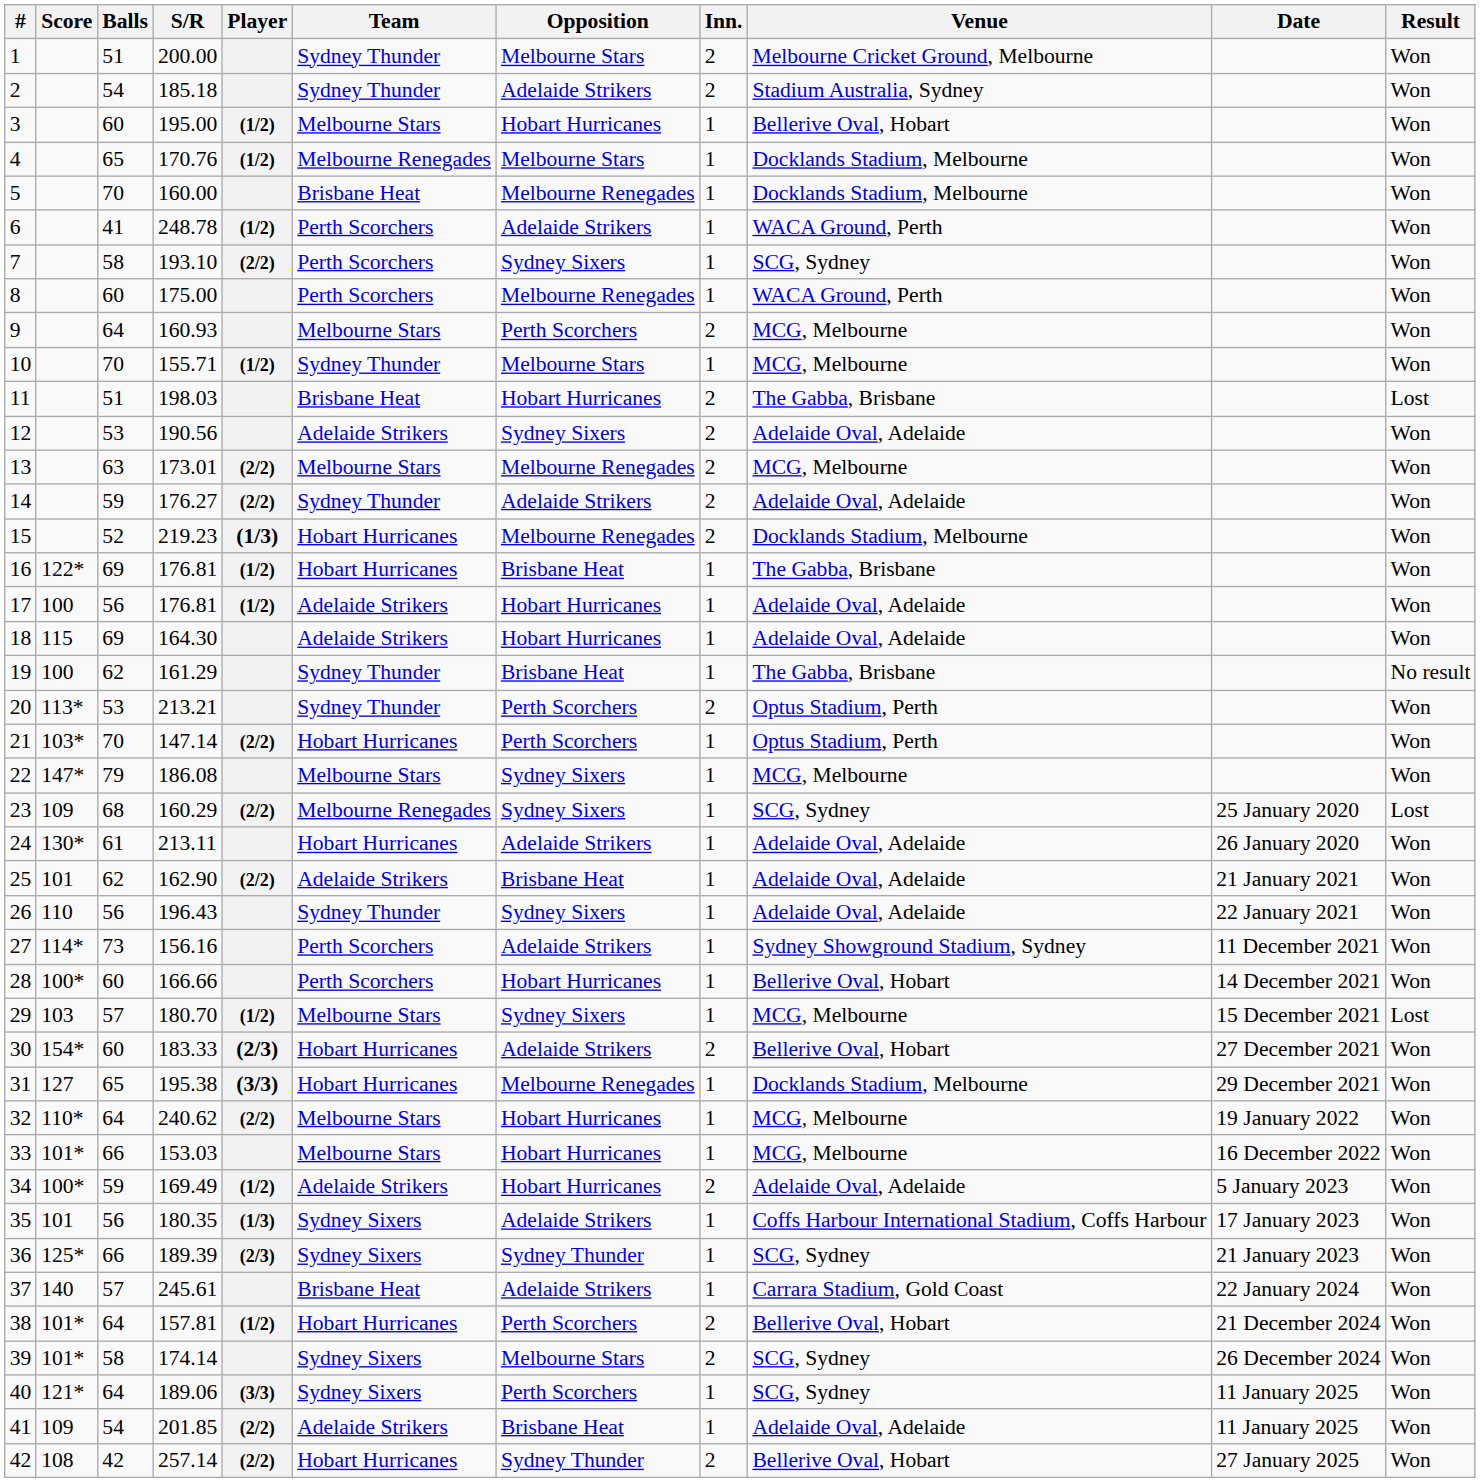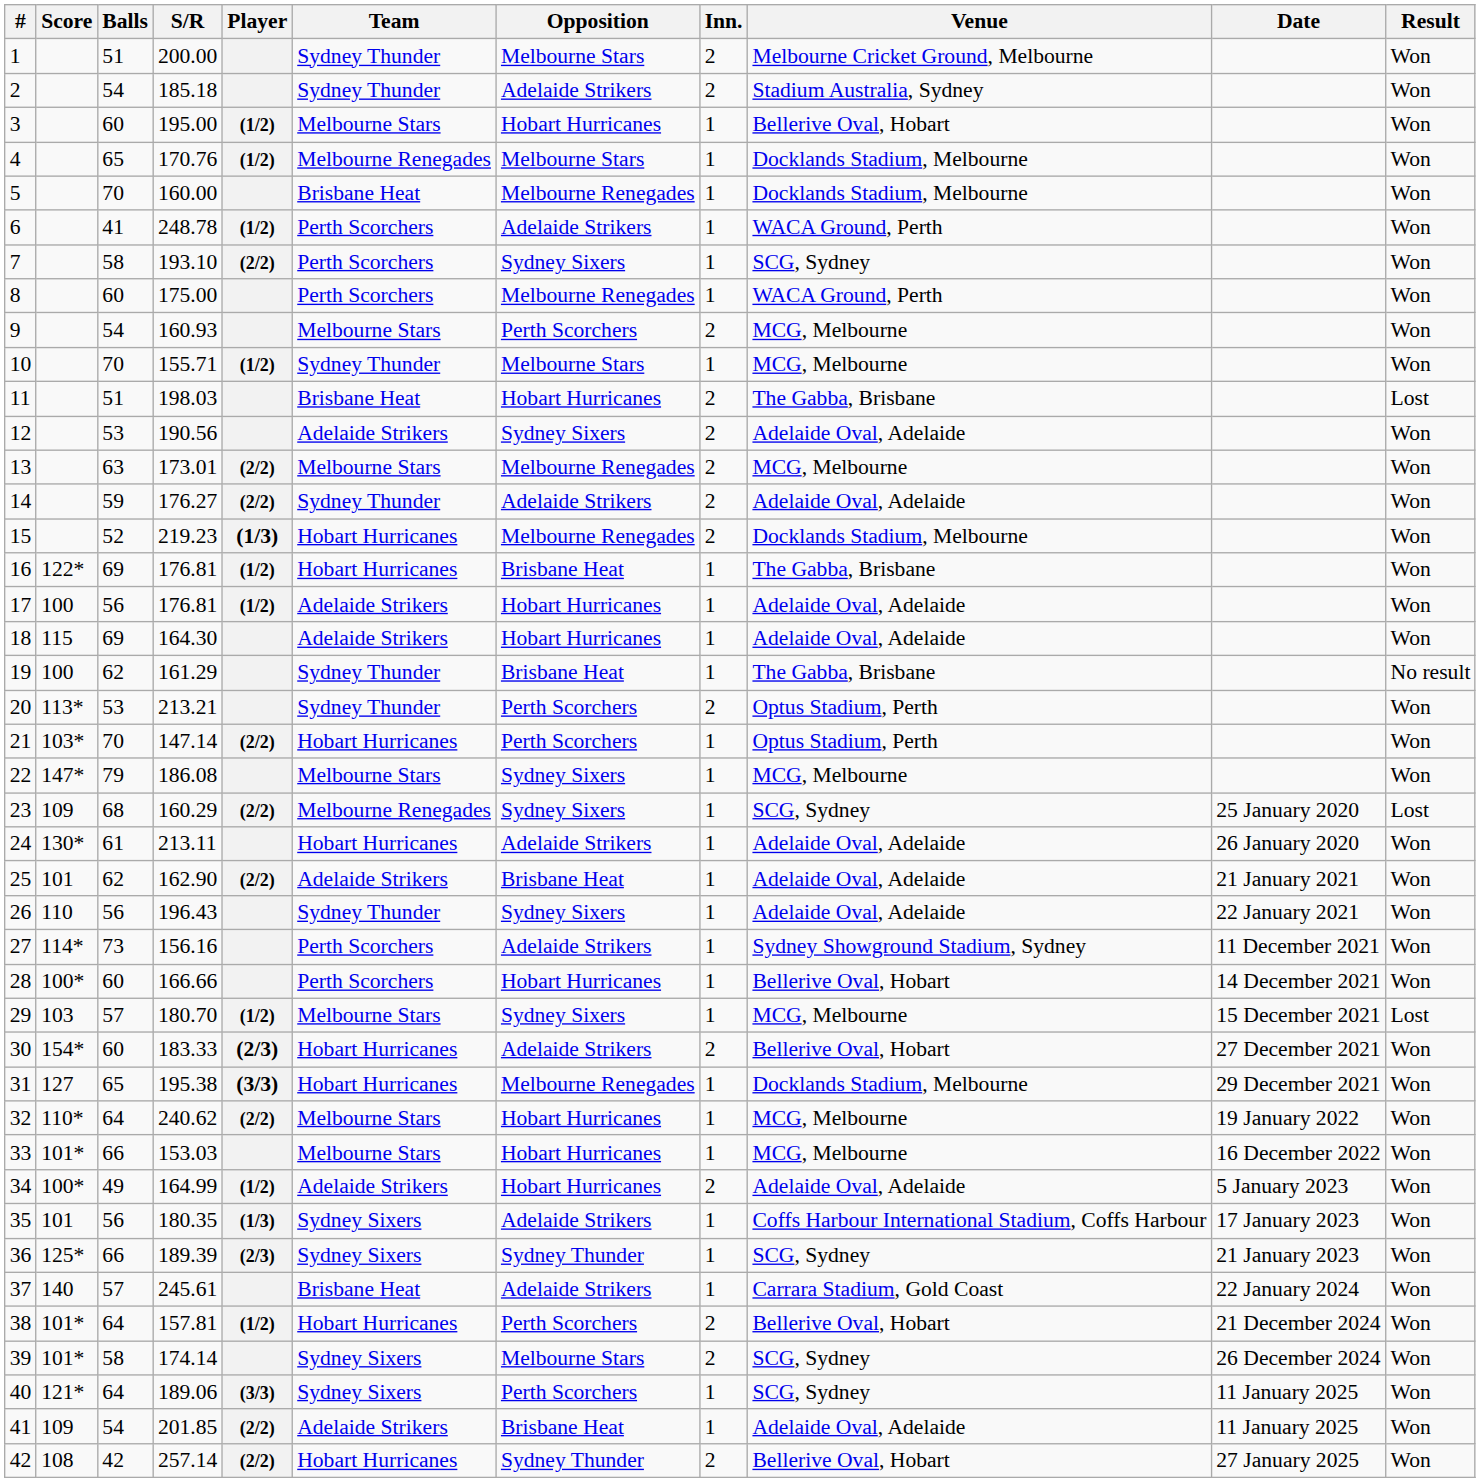(113, 329) 64 -> (113, 329) 54
(113, 1186) 59 -> (113, 1186) 49
(188, 1186) 169.49 -> (188, 1186) 164.99
